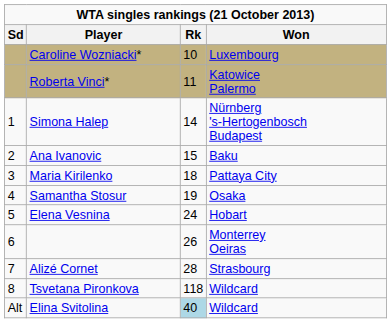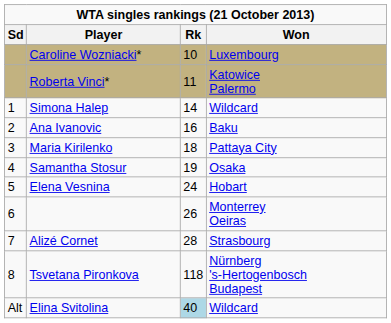(258, 122) Nürnberg 's-Hertogenbosch Budapest -> (234, 108) Wildcard
(190, 156) 15 -> (190, 128) 16
(234, 288) Wildcard -> (258, 274) Nürnberg 's-Hertogenbosch Budapest
